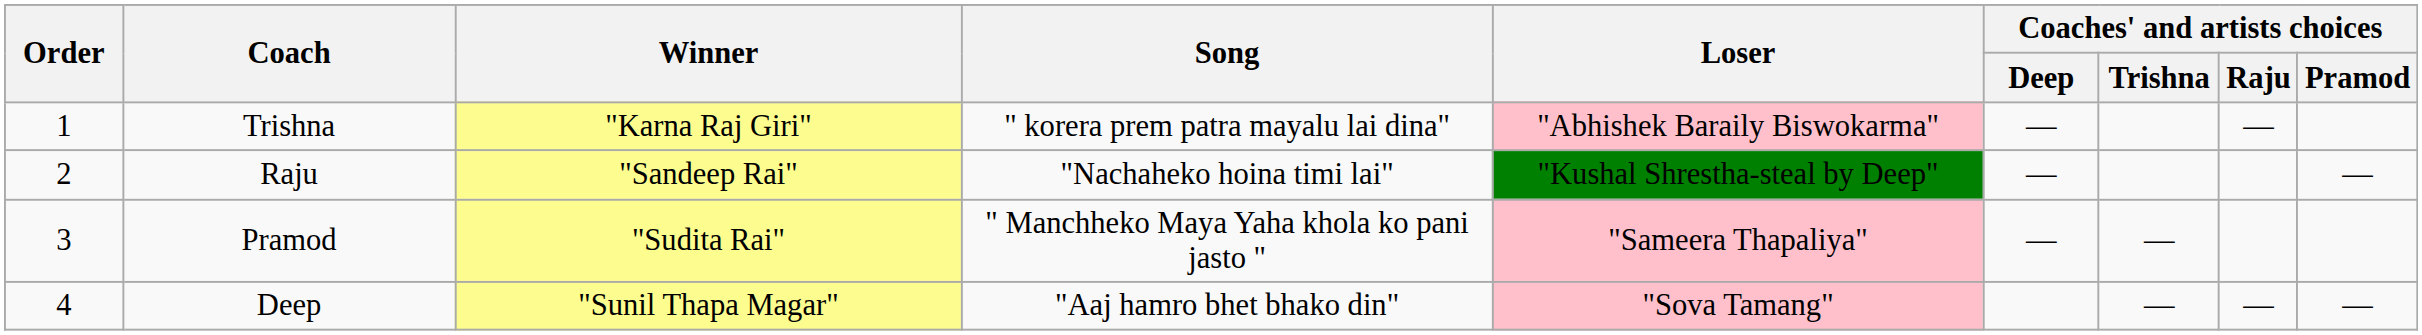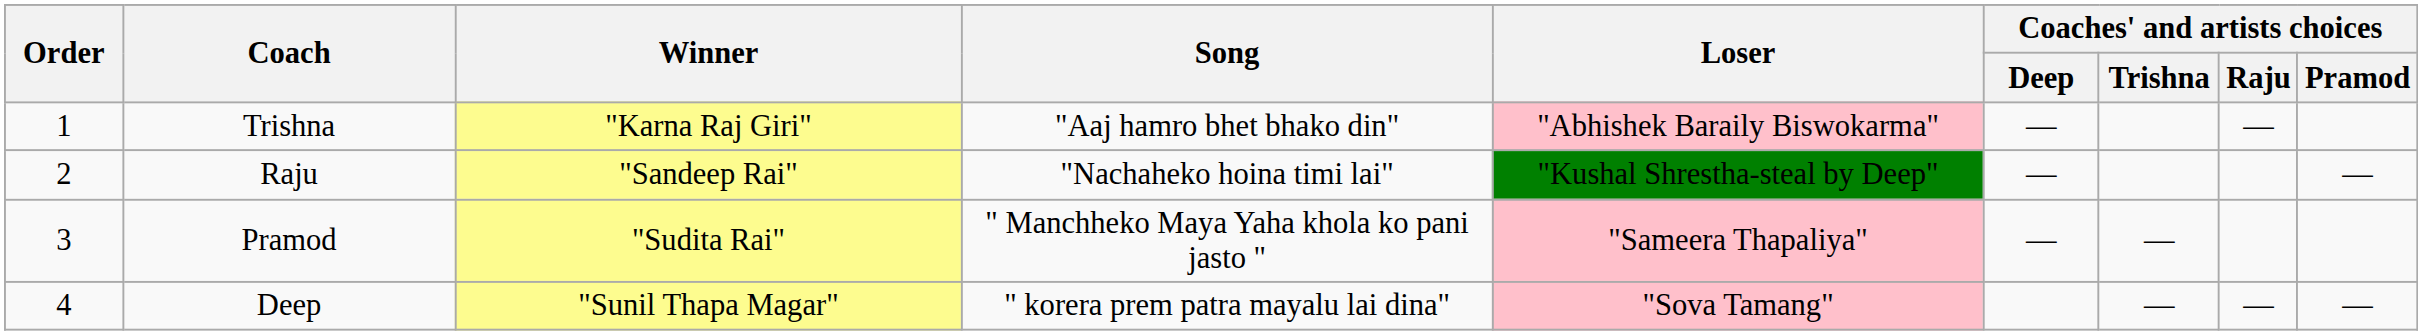(1227, 125) " korera prem patra mayalu lai dina" -> (1227, 125) "Aaj hamro bhet bhako din"
(1227, 305) "Aaj hamro bhet bhako din" -> (1227, 305) " korera prem patra mayalu lai dina"
